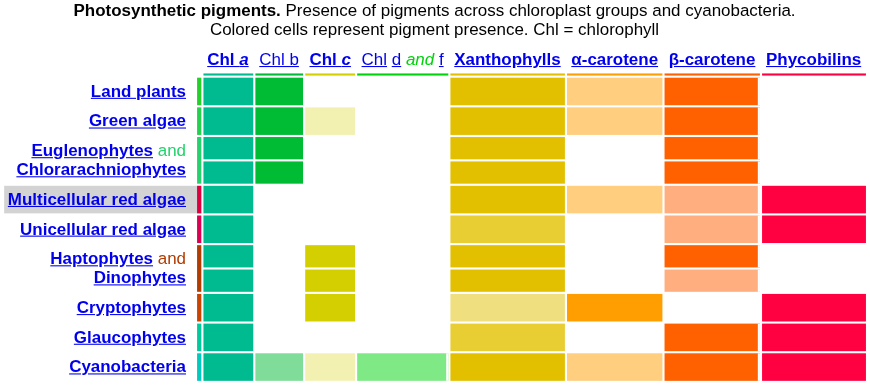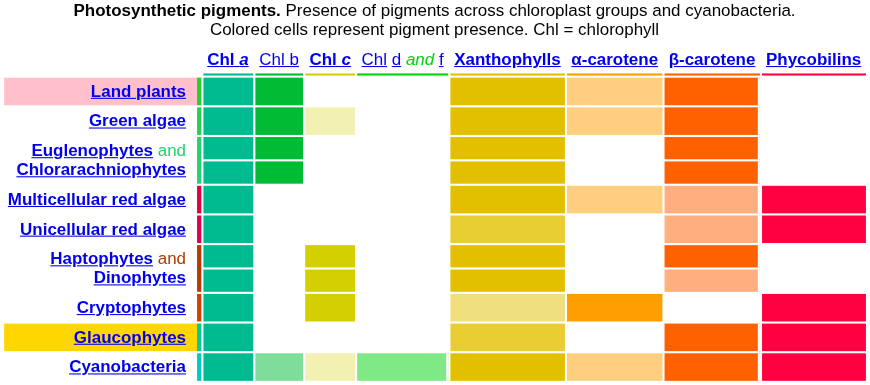(138, 91) no background -> (138, 91) pink background
(97, 199) lightgrey background -> (97, 199) no background
(130, 337) no background -> (130, 337) gold background
